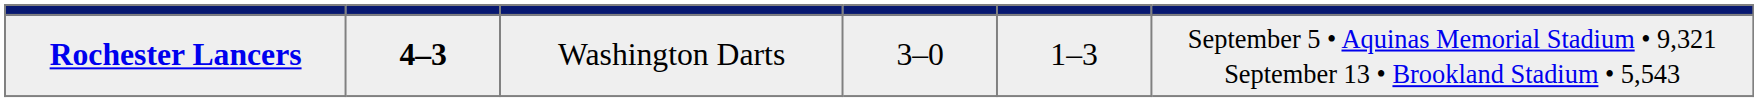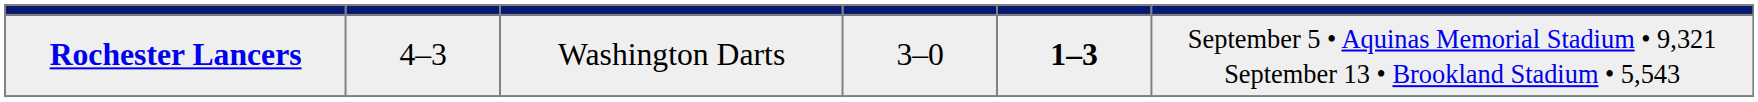(423, 54) bold -> (423, 54) normal
(1074, 54) normal -> (1074, 54) bold
